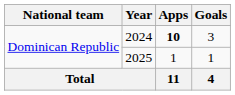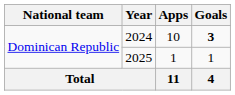(173, 36) bold -> (173, 36) normal
(211, 36) normal -> (211, 36) bold
